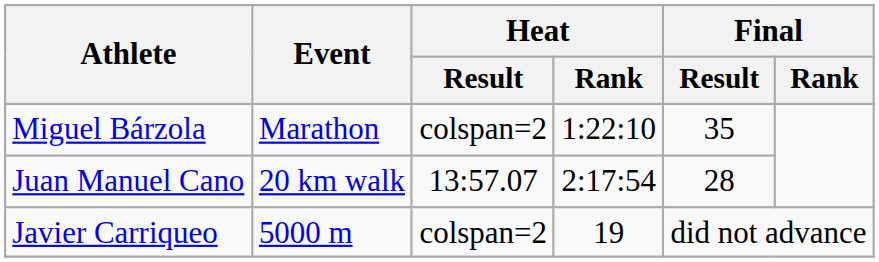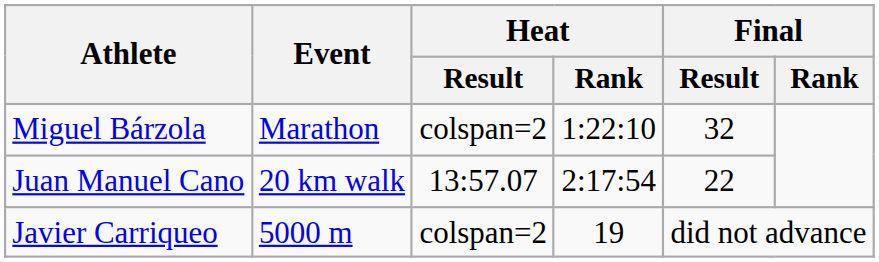(719, 129) 35 -> (719, 129) 32
(719, 180) 28 -> (719, 180) 22
